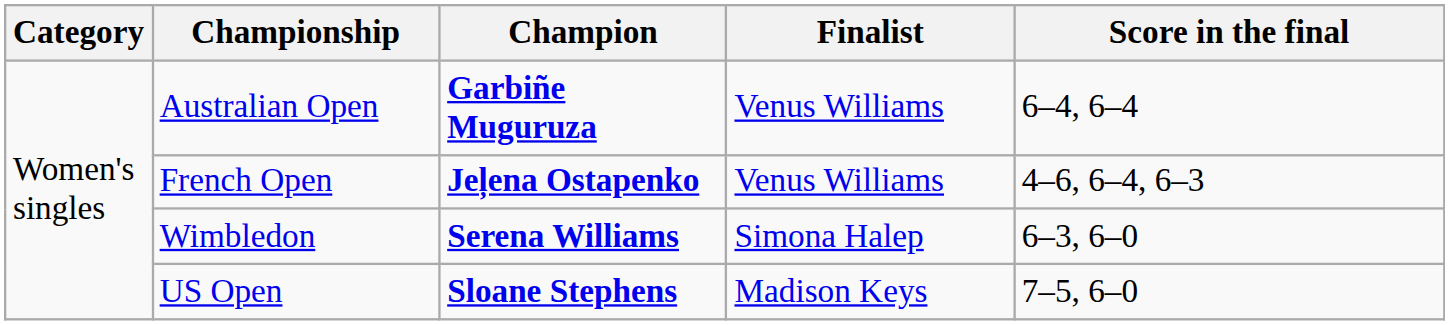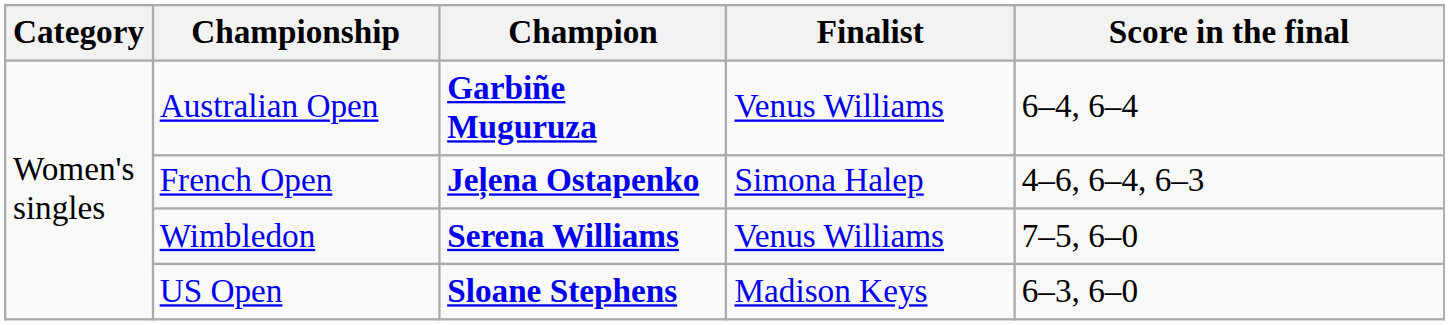(839, 181) Venus Williams -> (829, 181) Simona Halep
(829, 236) Simona Halep -> (839, 236) Venus Williams
(1080, 236) 6–3, 6–0 -> (1080, 236) 7–5, 6–0
(1080, 291) 7–5, 6–0 -> (1080, 291) 6–3, 6–0
